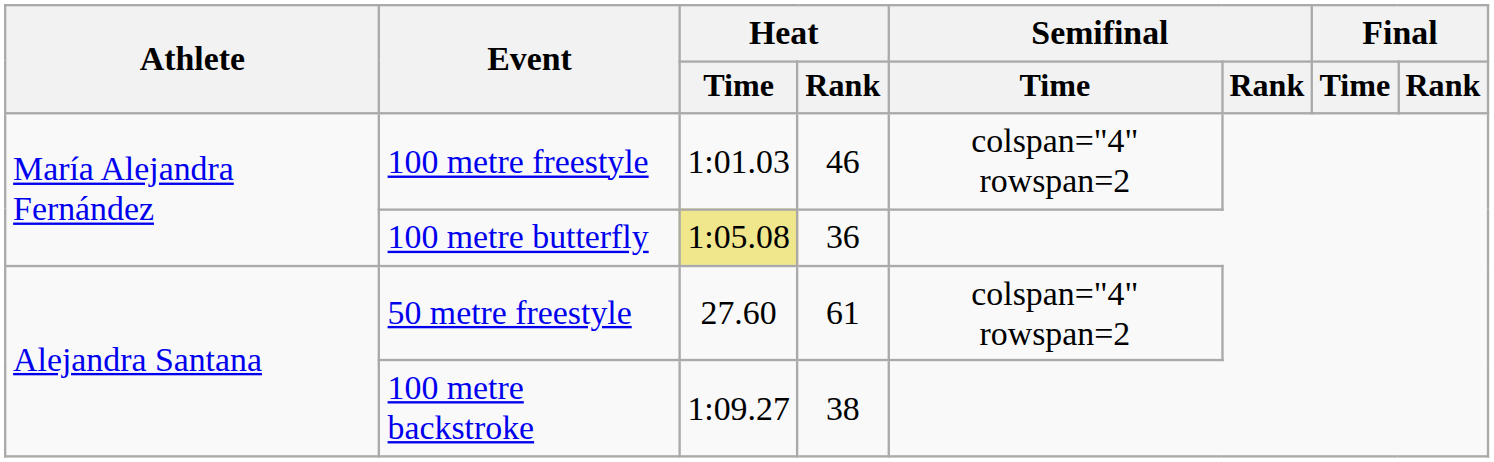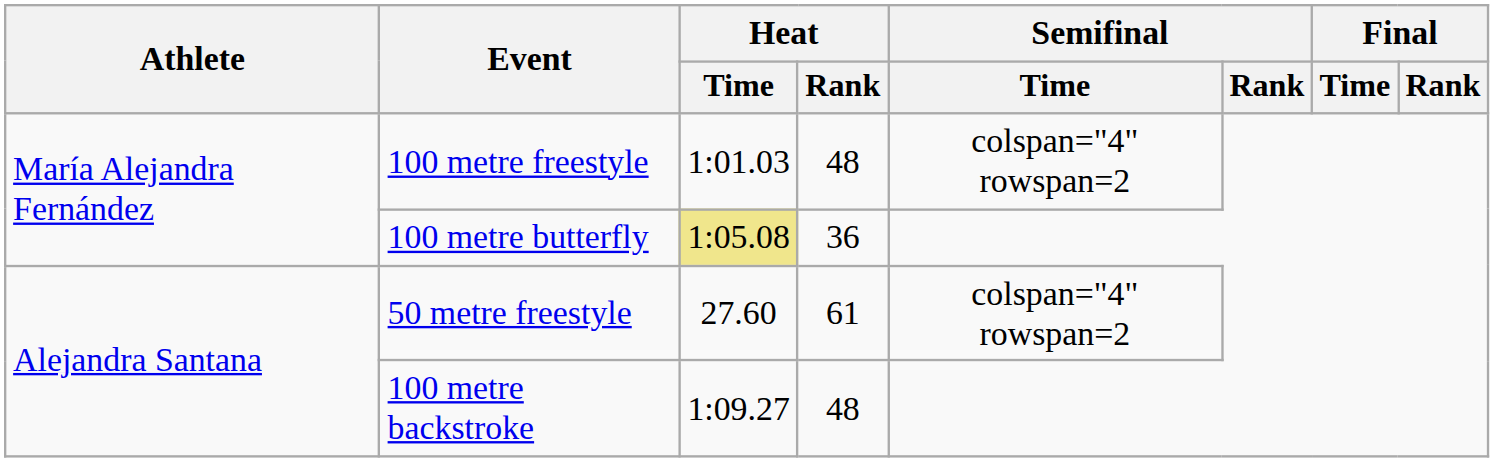(843, 161) 46 -> (843, 161) 48
(843, 408) 38 -> (843, 408) 48
